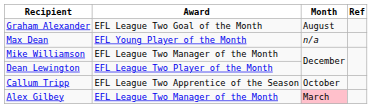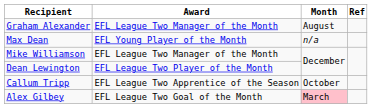(178, 26) EFL League Two Goal of the Month -> (186, 26) EFL League Two Manager of the Month
(186, 97) EFL League Two Manager of the Month -> (178, 97) EFL League Two Goal of the Month
